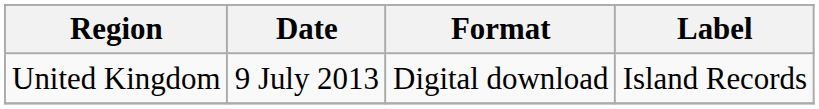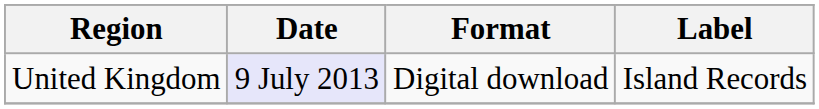(307, 77) no background -> (307, 77) lavender background
